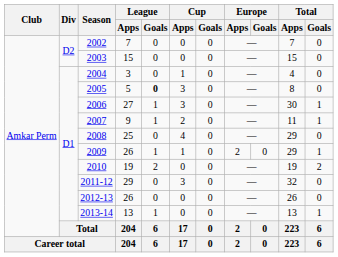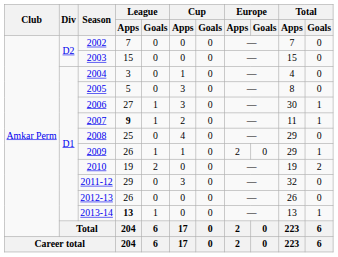(155, 89) bold -> (155, 89) normal
(128, 120) normal -> (128, 120) bold
(128, 213) normal -> (128, 213) bold
